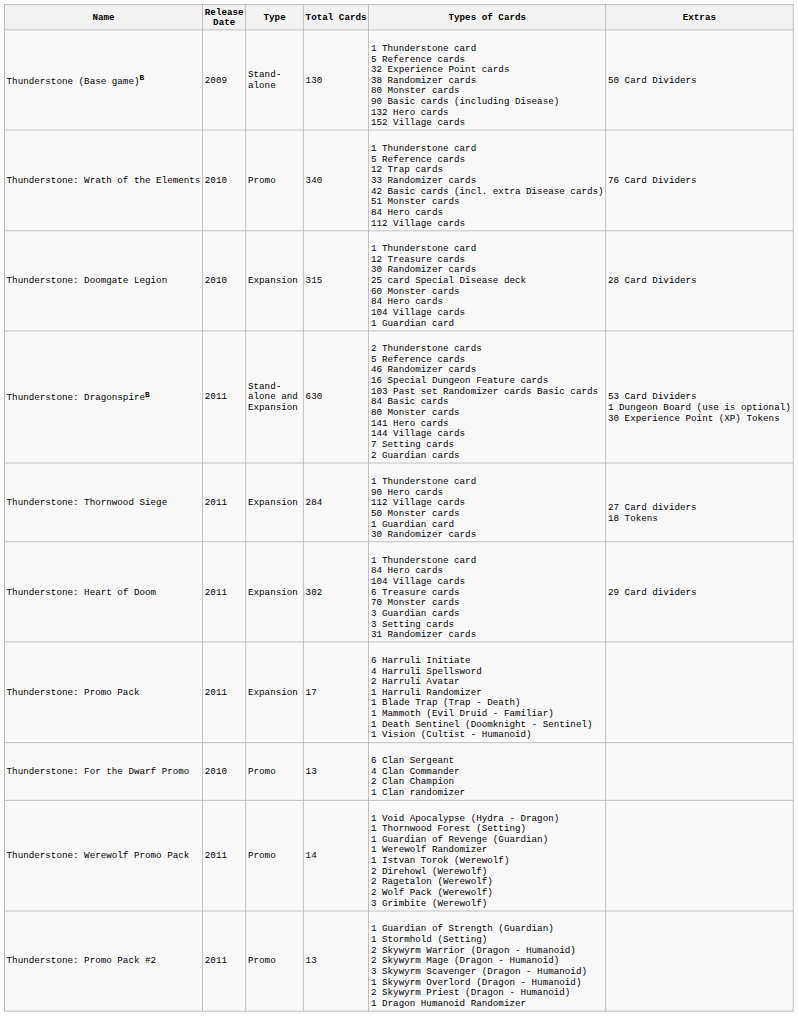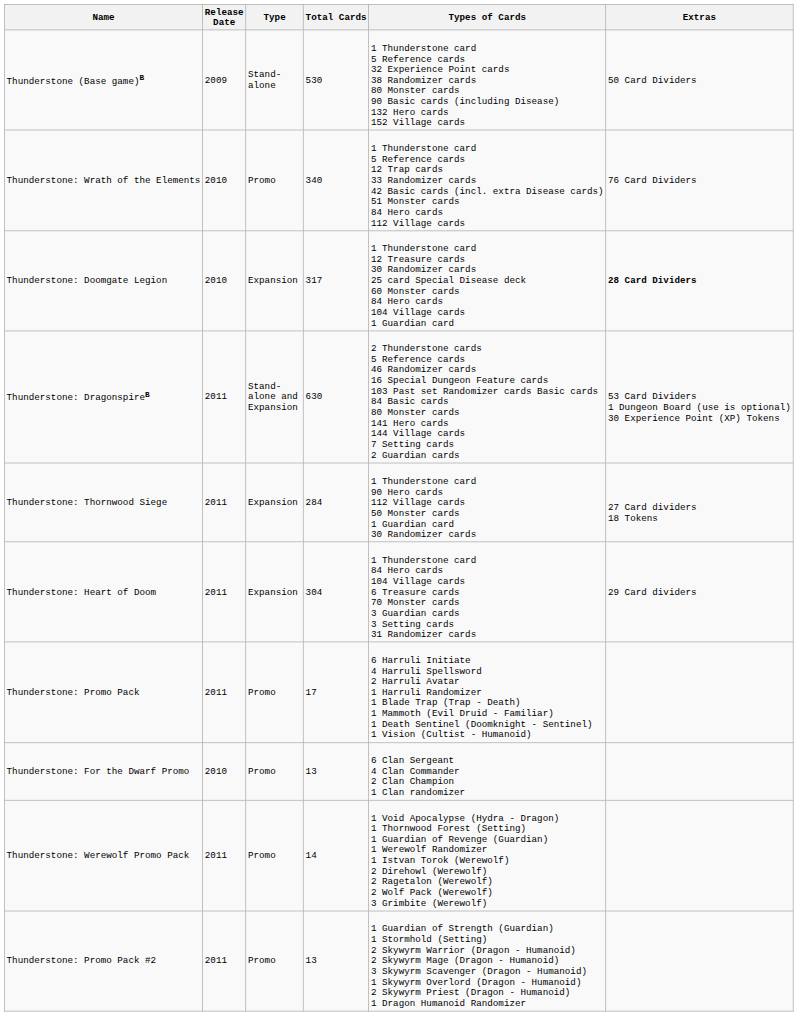(314, 80) 130 -> (314, 80) 530
(314, 281) 315 -> (314, 281) 317
(652, 281) normal -> (652, 281) bold
(314, 592) 302 -> (314, 592) 304
(273, 692) Expansion -> (262, 692) Promo
